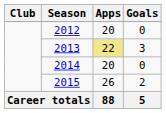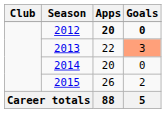(108, 30) normal -> (108, 30) bold
(142, 30) normal -> (142, 30) bold
(108, 48) khaki background -> (108, 48) no background
(142, 48) no background -> (142, 48) lightsalmon background
